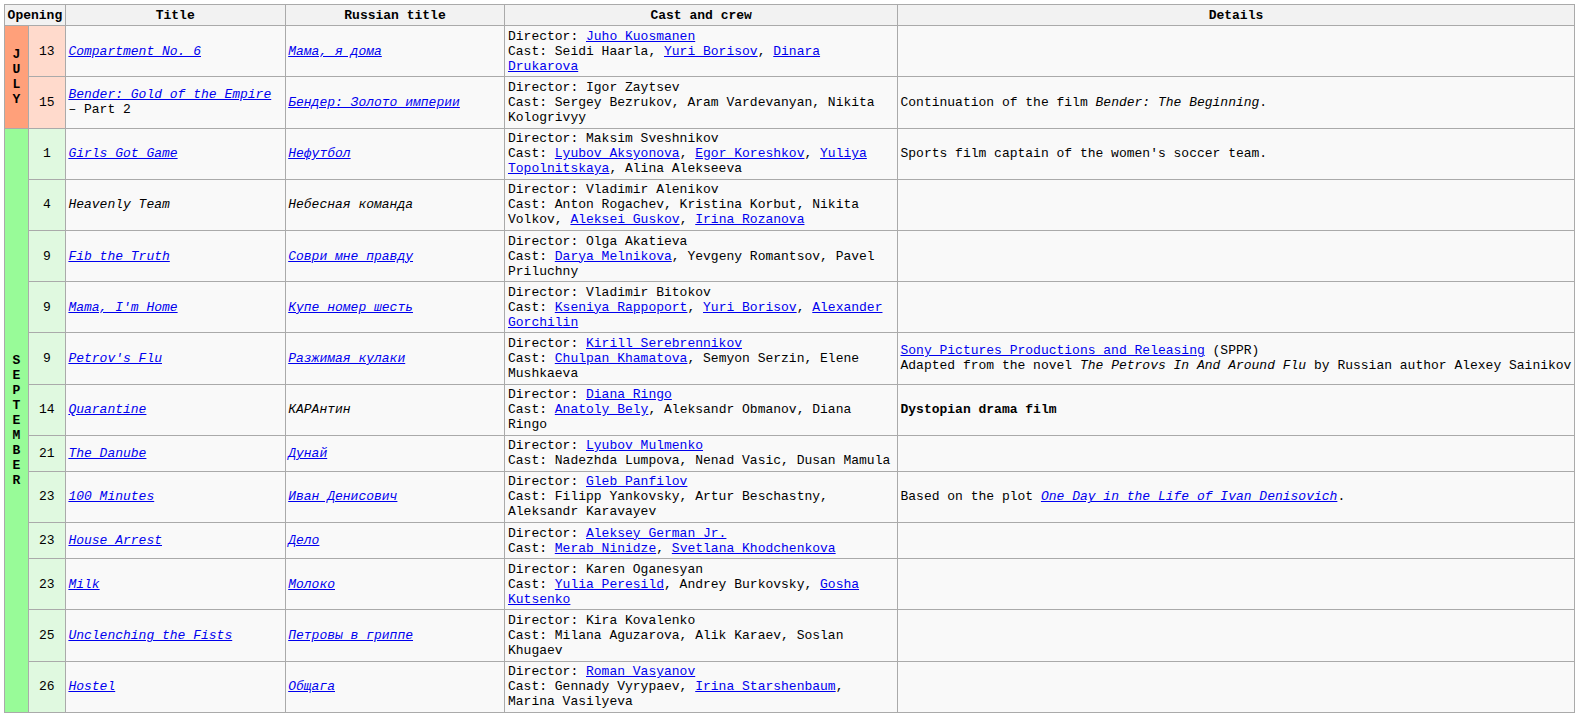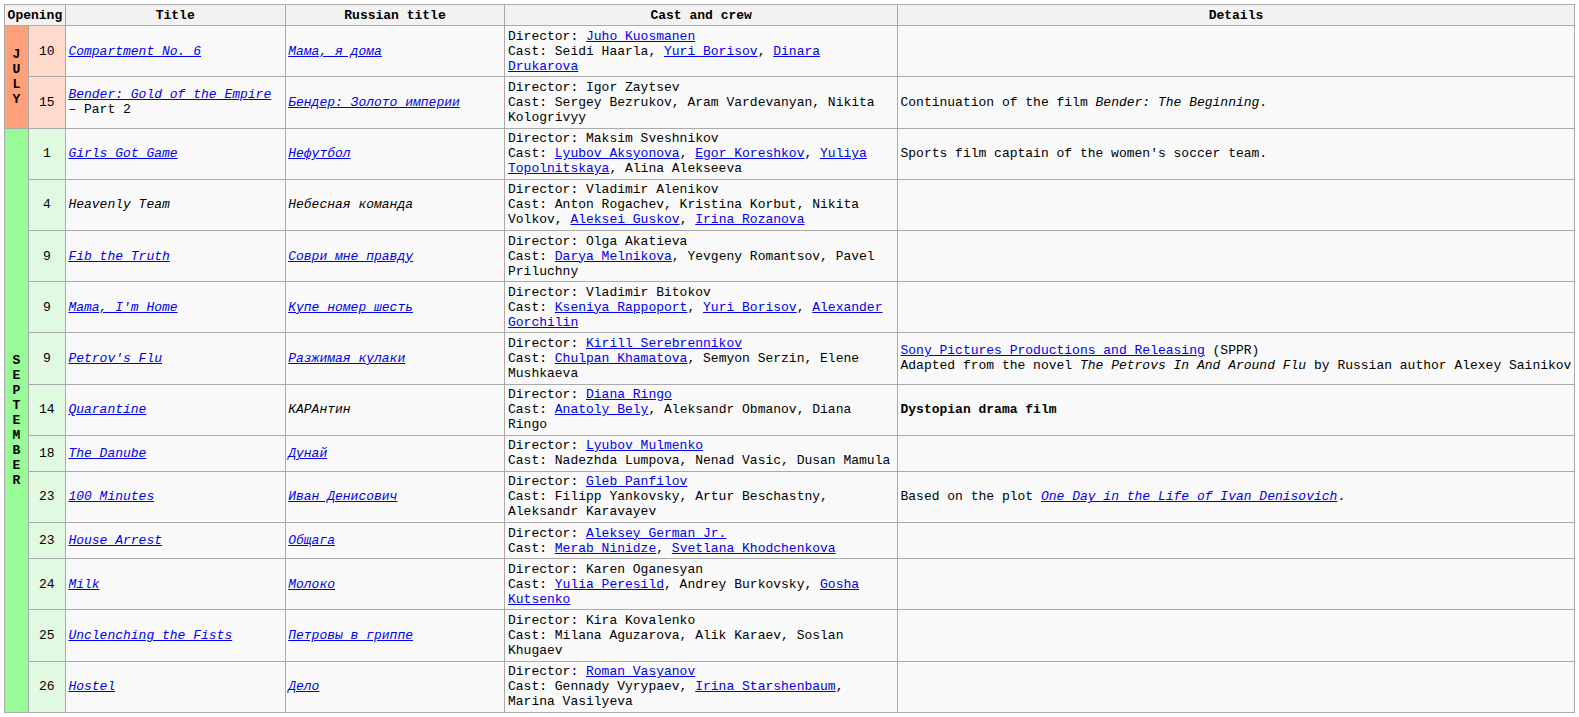(47, 51) 13 -> (47, 51) 10
(47, 453) 21 -> (47, 453) 18
(304, 541) Дело -> (312, 541) Общага
(47, 584) 23 -> (47, 584) 24
(312, 687) Общага -> (304, 687) Дело
